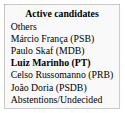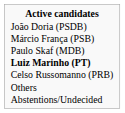(24, 26) Others -> (49, 26) João Doria (PSDB)
(49, 87) João Doria (PSDB) -> (24, 87) Others
